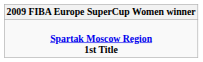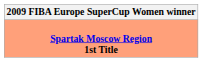(101, 44) no background -> (101, 44) lightsalmon background
